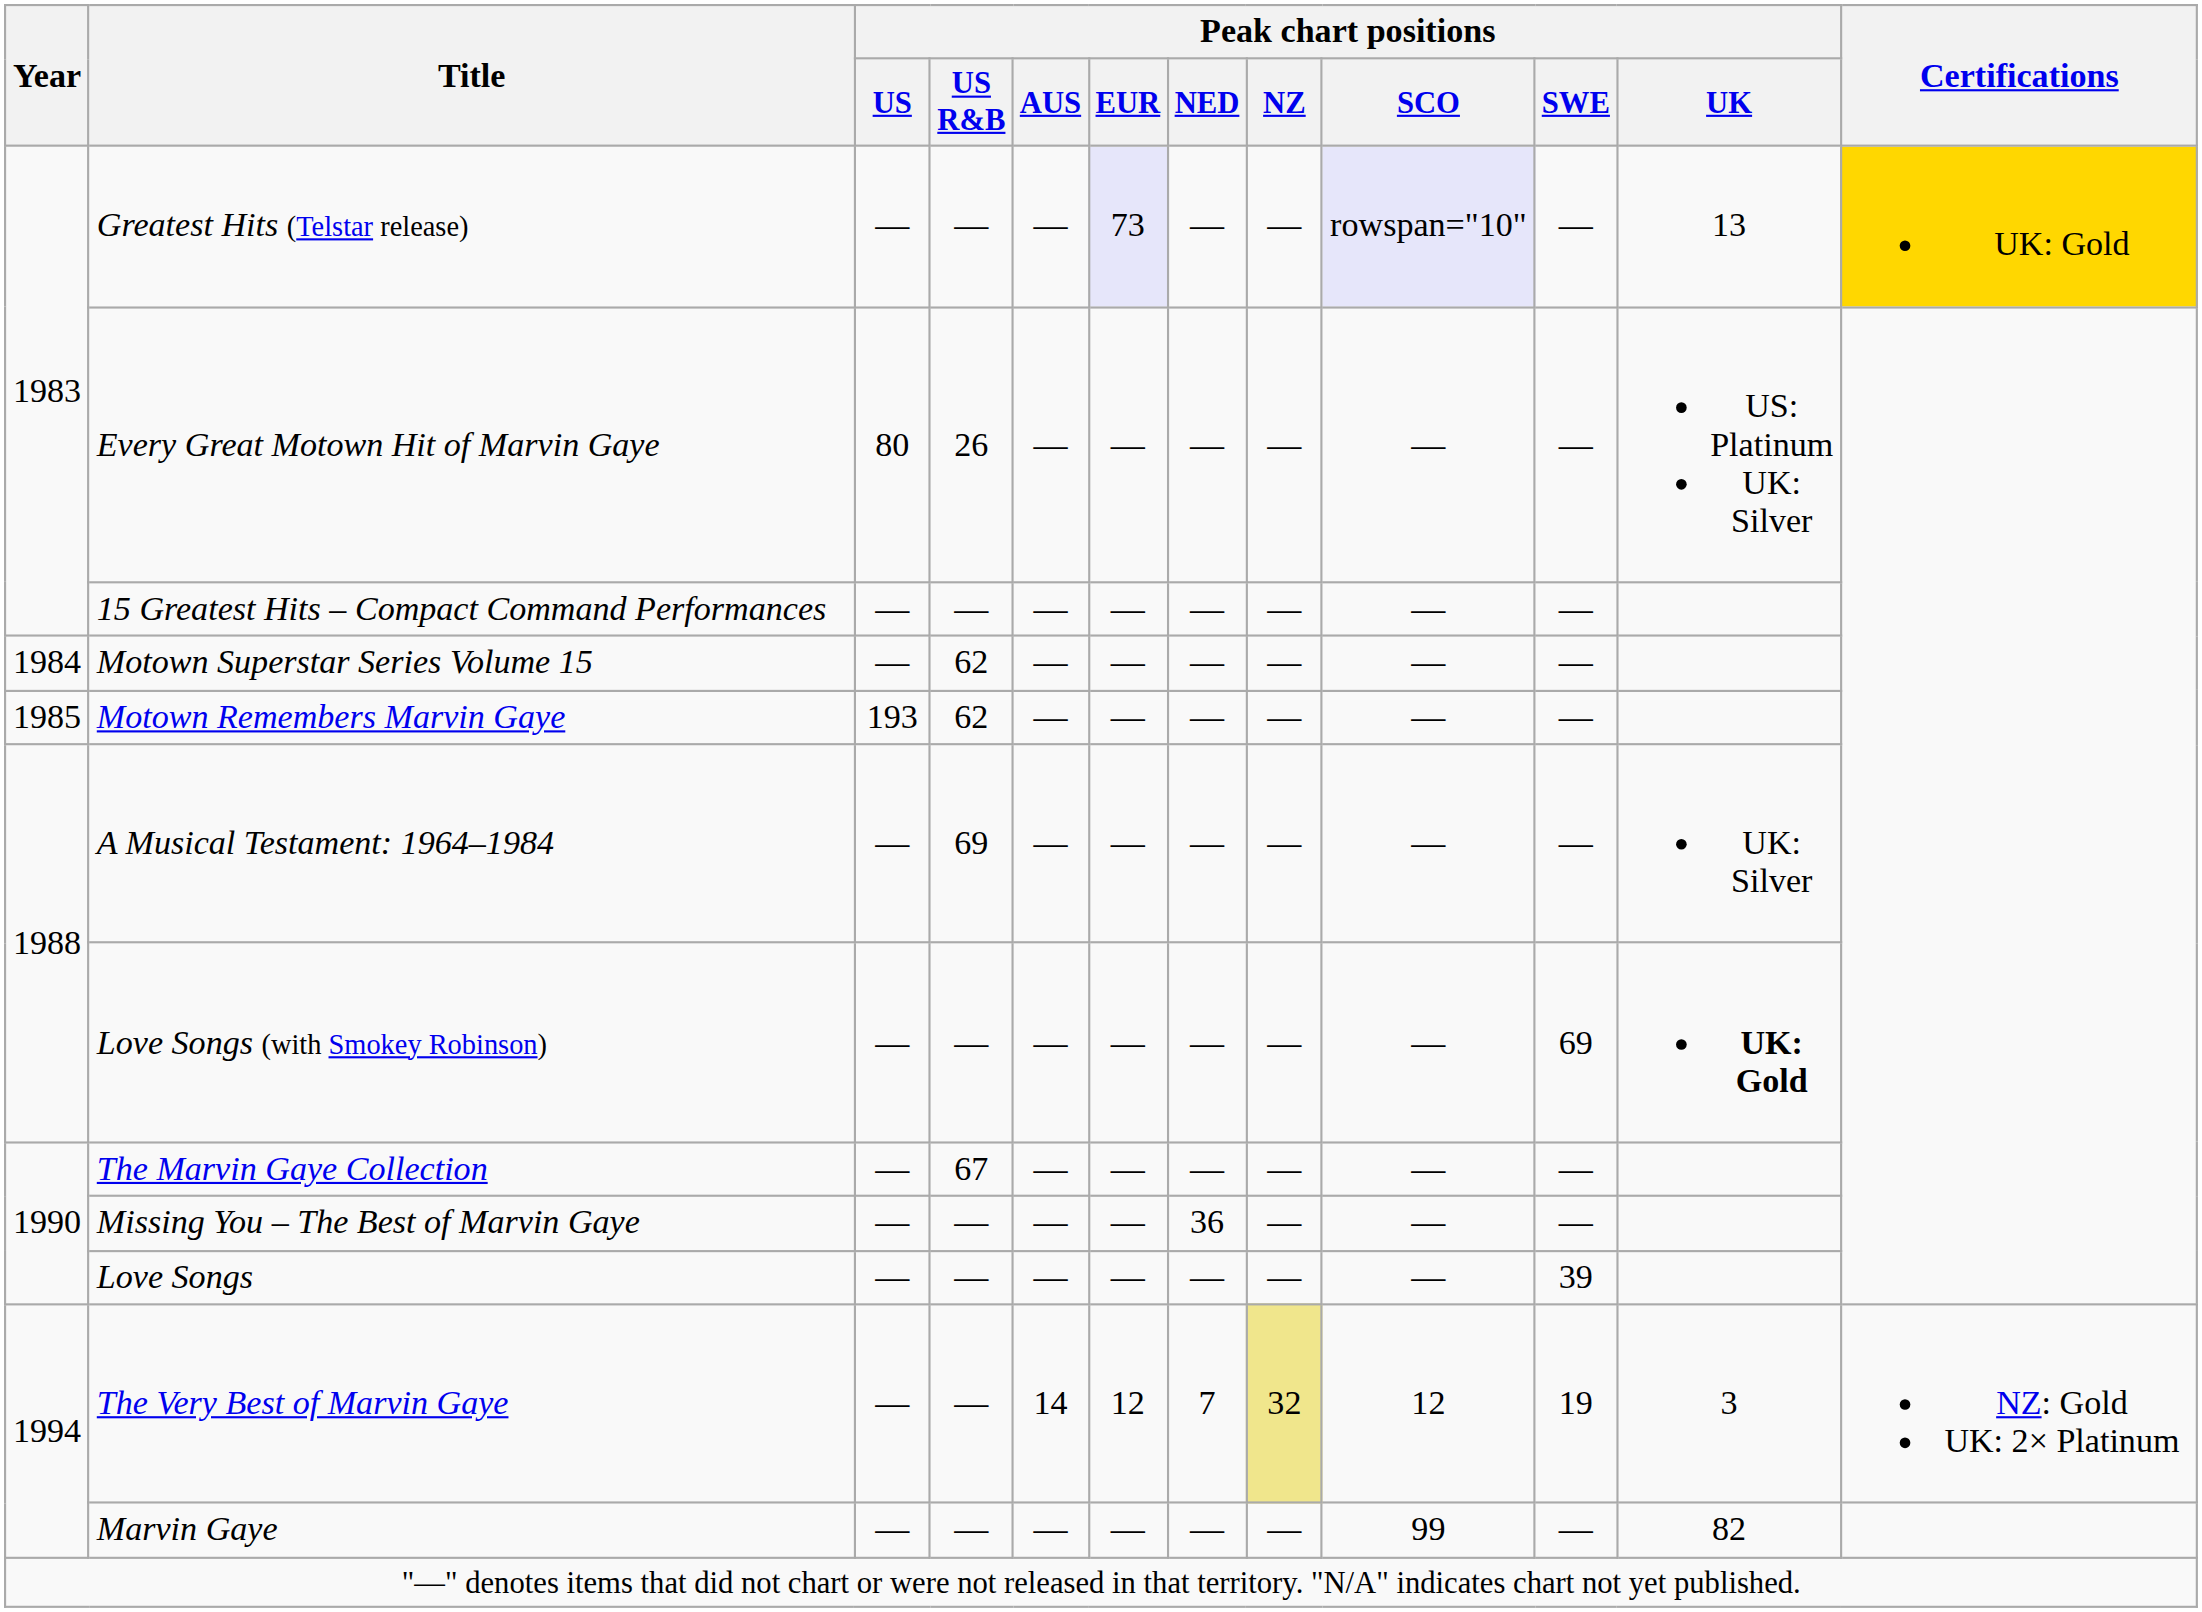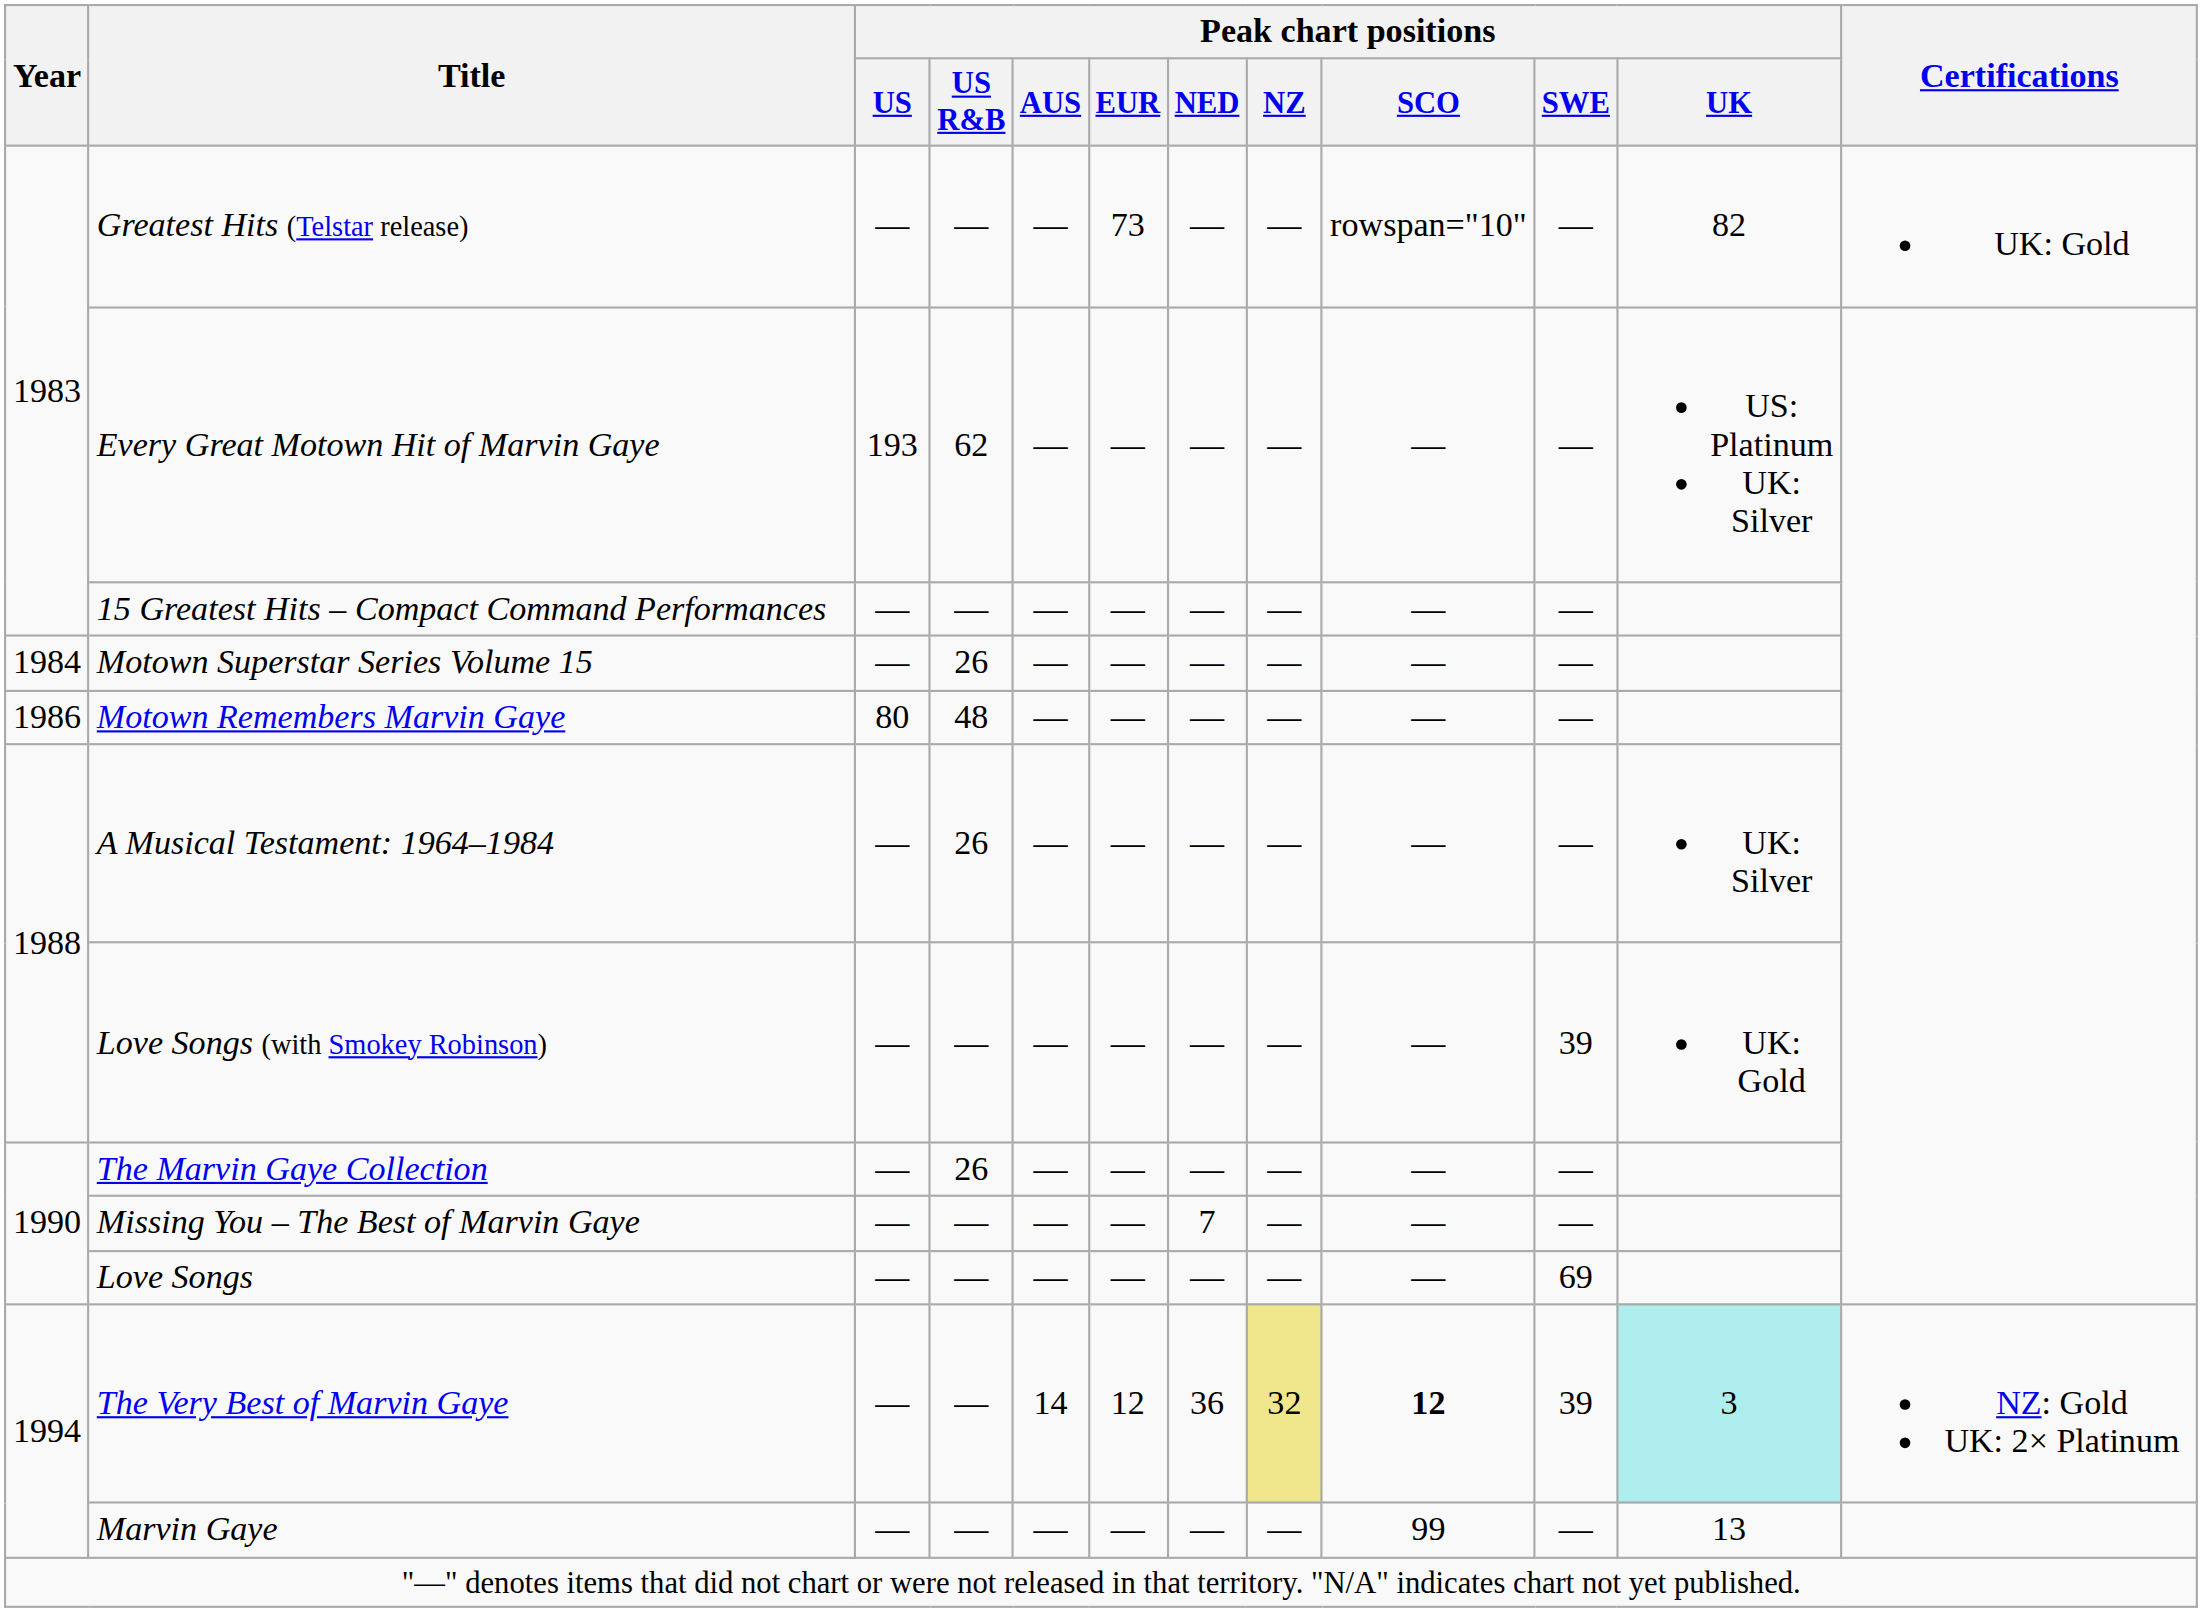(1128, 225) lavender background -> (1128, 225) no background
(1428, 225) lavender background -> (1428, 225) no background
(1729, 225) 13 -> (1729, 225) 82
(2019, 245) gold background -> (2019, 245) no background
(892, 443) 80 -> (892, 443) 193
(971, 443) 26 -> (971, 443) 62
(971, 662) 62 -> (971, 662) 26
(47, 716) 1985 -> (47, 716) 1986
(892, 716) 193 -> (892, 716) 80
(971, 716) 62 -> (971, 716) 48
(971, 843) 69 -> (971, 843) 26
(1576, 1041) 69 -> (1576, 1041) 39
(1729, 1062) bold -> (1729, 1062) normal
(971, 1168) 67 -> (971, 1168) 26
(1207, 1222) 36 -> (1207, 1222) 7
(1576, 1276) 39 -> (1576, 1276) 69
(1207, 1402) 7 -> (1207, 1402) 36
(1428, 1402) normal -> (1428, 1402) bold
(1576, 1402) 19 -> (1576, 1402) 39
(1729, 1402) no background -> (1729, 1402) paleturquoise background
(1729, 1529) 82 -> (1729, 1529) 13
